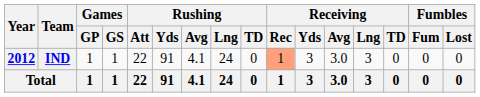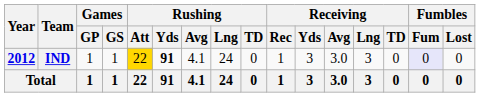(140, 59) no background -> (140, 59) gold background
(167, 59) normal -> (167, 59) bold
(281, 59) lightsalmon background -> (281, 59) no background
(426, 59) no background -> (426, 59) lavender background
